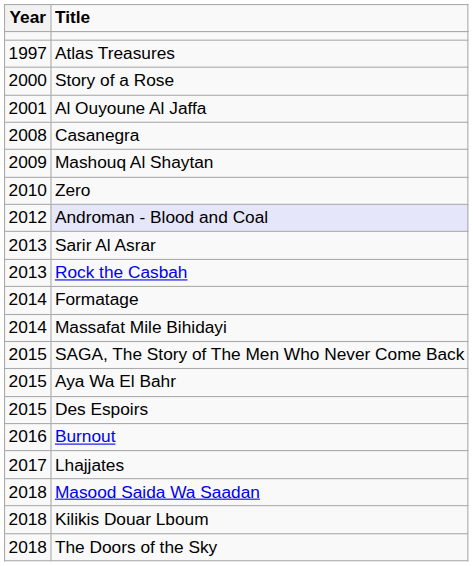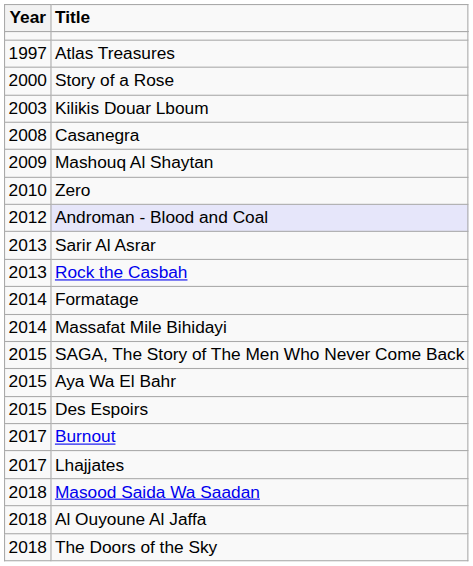(28, 108) 2001 -> (28, 108) 2003
(131, 108) Al Ouyoune Al Jaffa -> (132, 108) Kilikis Douar Lboum
(28, 437) 2016 -> (28, 437) 2017
(132, 519) Kilikis Douar Lboum -> (131, 519) Al Ouyoune Al Jaffa
